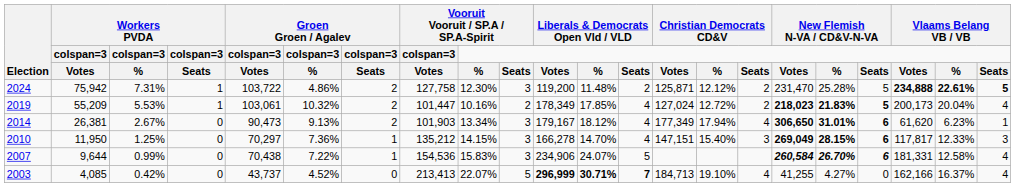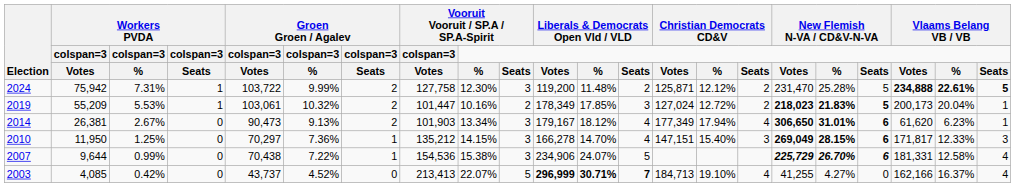(324, 88) 4.86% -> (324, 88) 9.99%
(647, 106) 4 -> (647, 106) 3
(1005, 106) 4 -> (1005, 106) 1
(914, 140) 117,817 -> (913, 140) 171,817
(479, 157) 15.83% -> (479, 157) 15.38%
(794, 157) 260,584 -> (794, 157) 225,729
